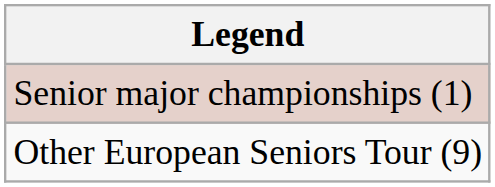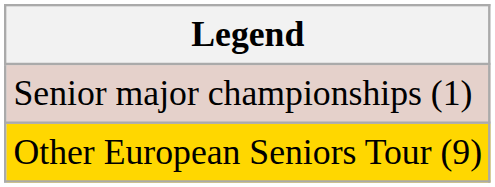(248, 151) no background -> (248, 151) gold background
